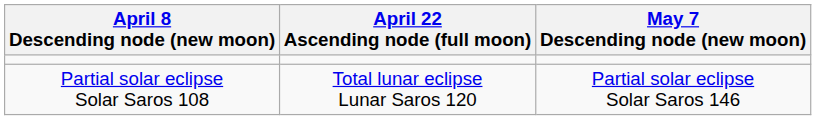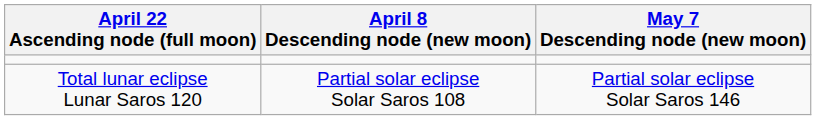columns swapped: (142, 29) <-> (408, 29)
